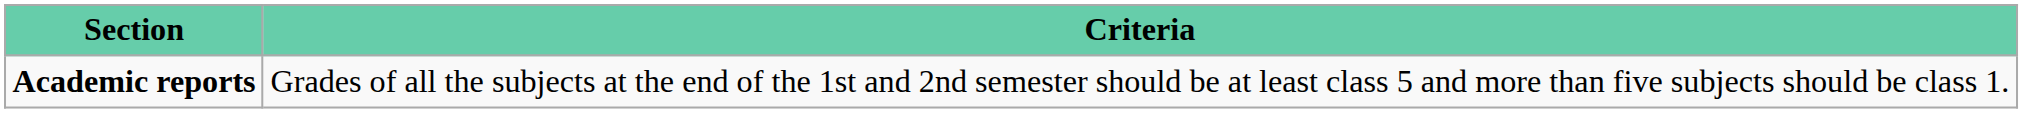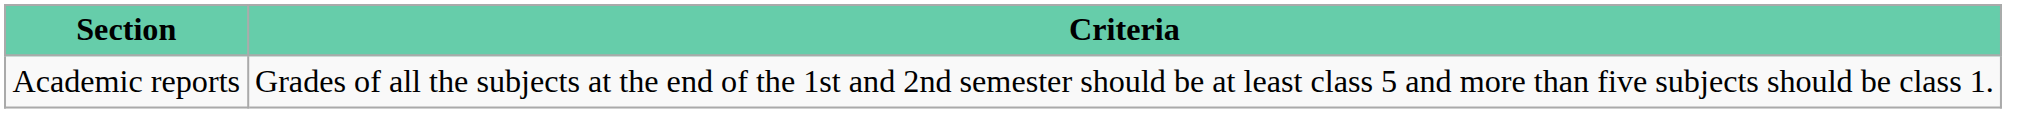(134, 81) bold -> (126, 81) normal
